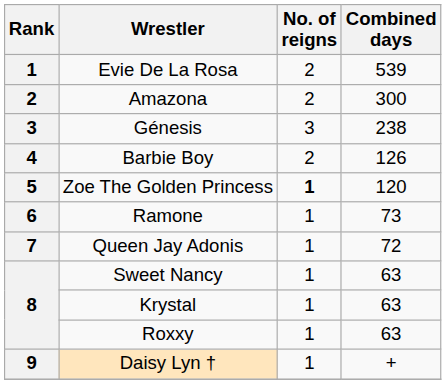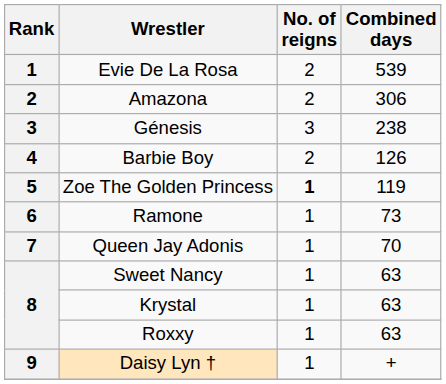(391, 98) 300 -> (391, 98) 306
(391, 187) 120 -> (391, 187) 119
(391, 246) 72 -> (391, 246) 70
